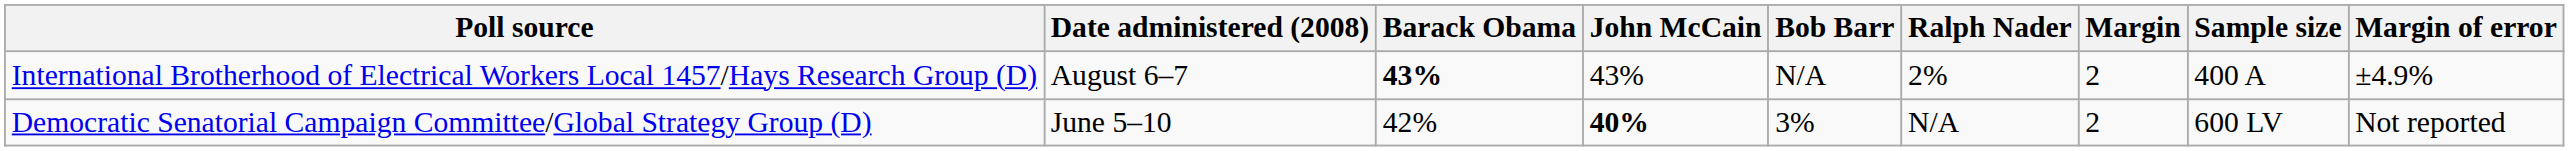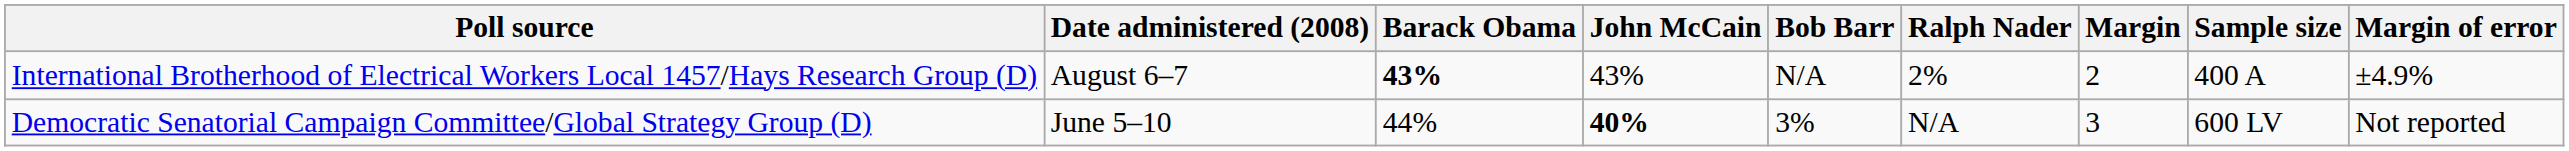(1410, 121) 42% -> (1410, 121) 44%
(2093, 121) 2 -> (2093, 121) 3
